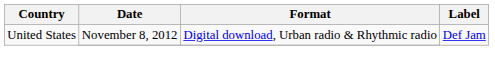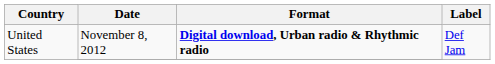(310, 34) normal -> (299, 42) bold
